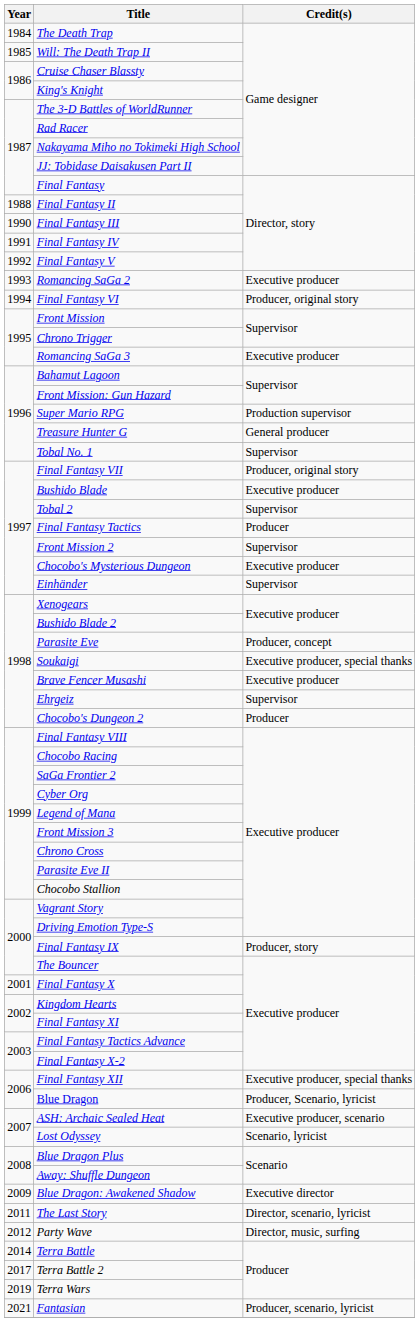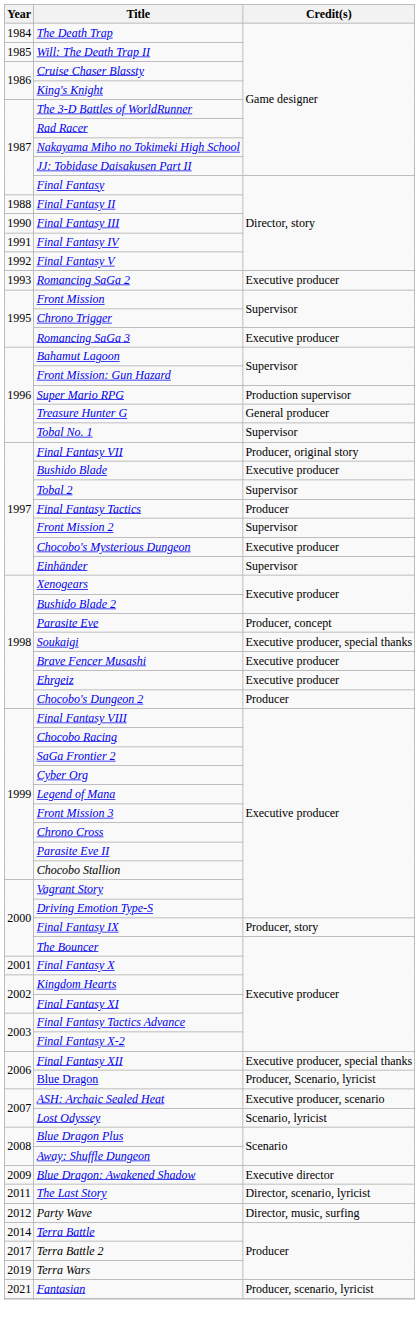- row: (78, 299)
(271, 699) Supervisor -> (292, 680) Executive producer
